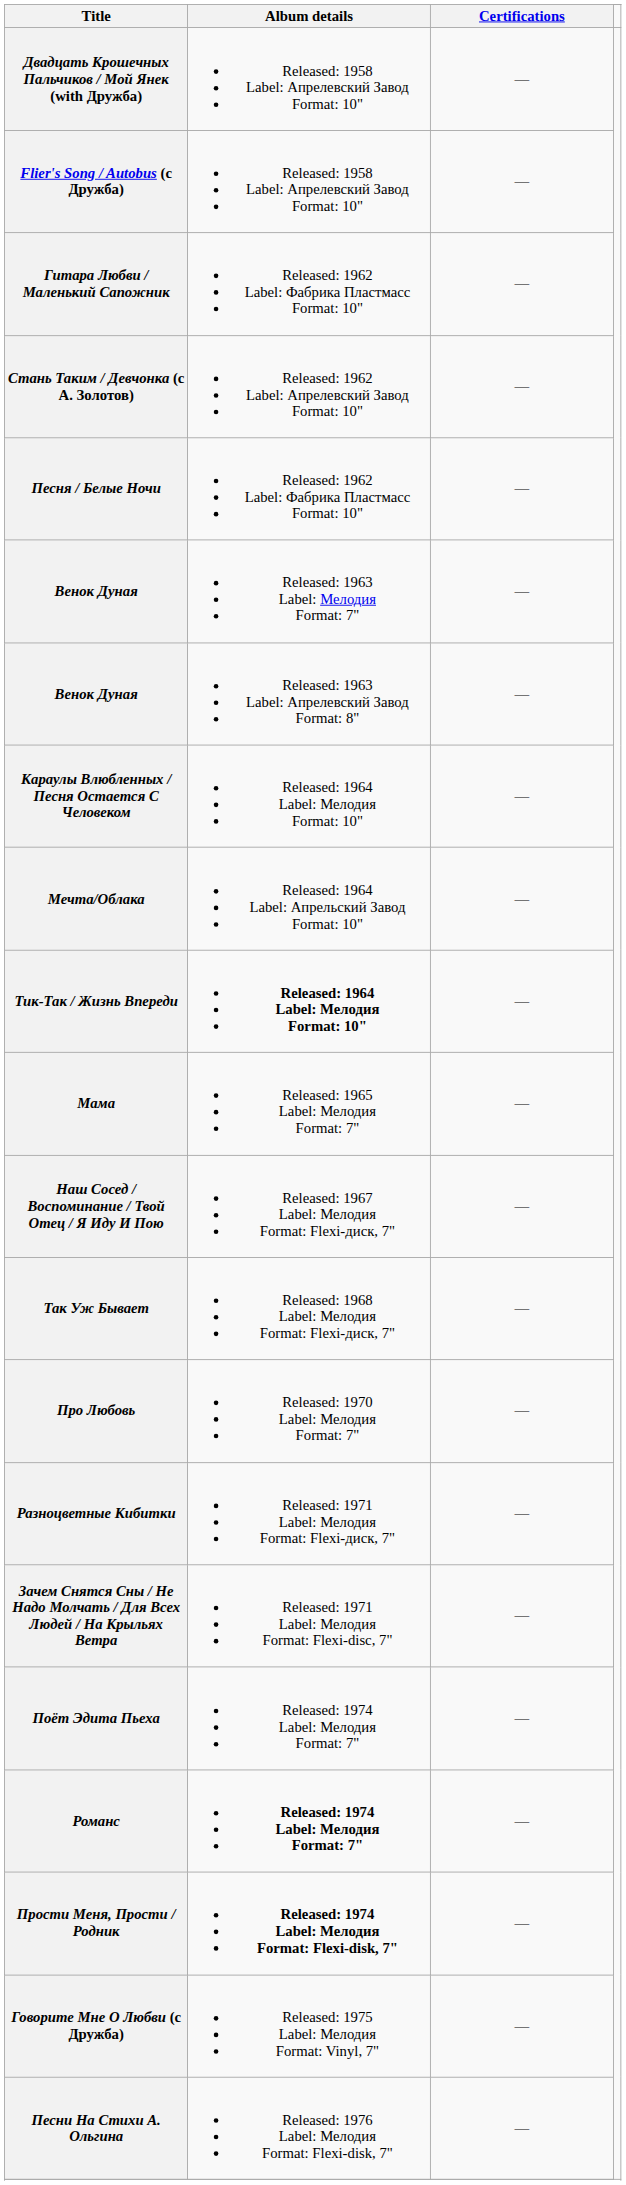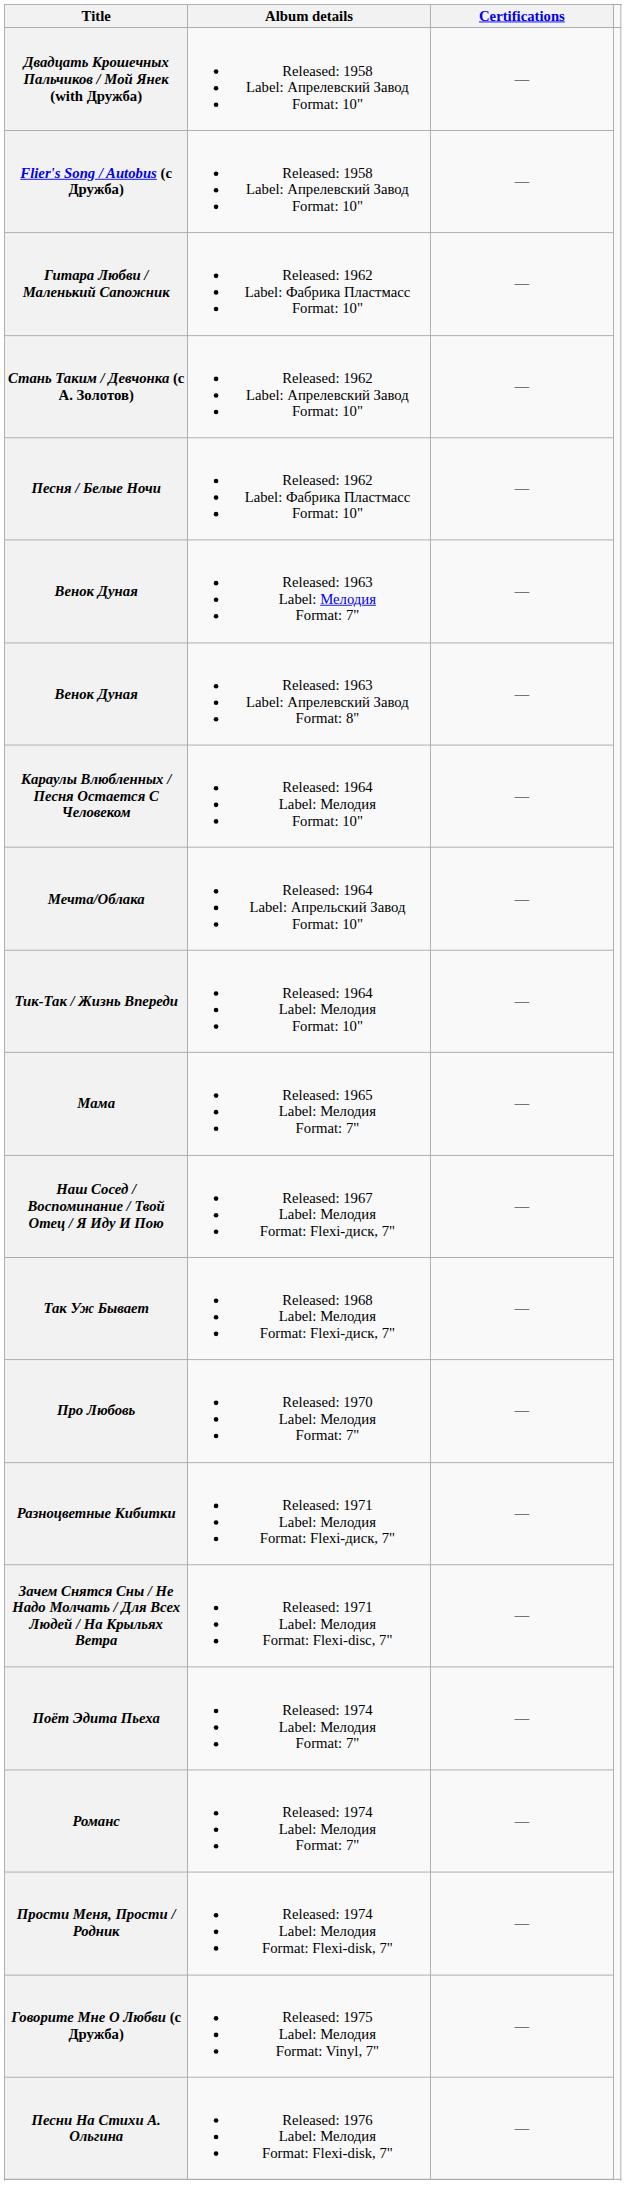(309, 1010) bold -> (309, 1010) normal
(309, 1829) bold -> (309, 1829) normal
(309, 1932) bold -> (309, 1932) normal
